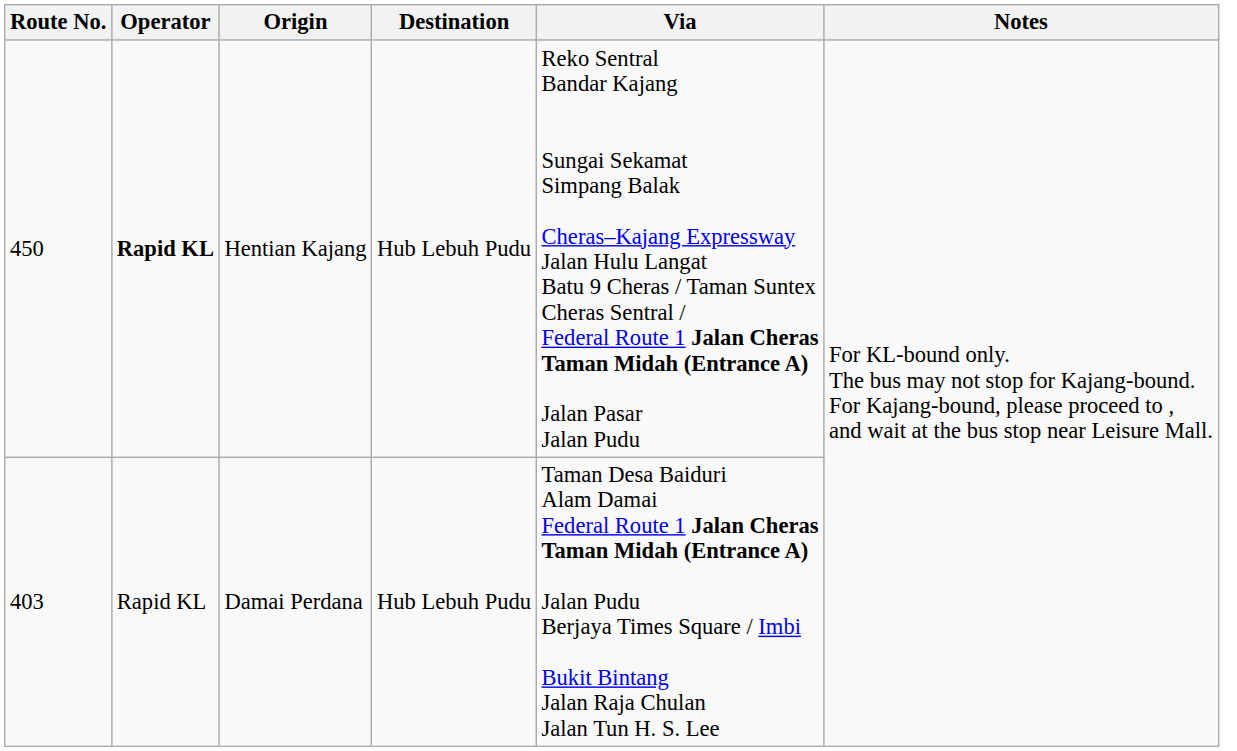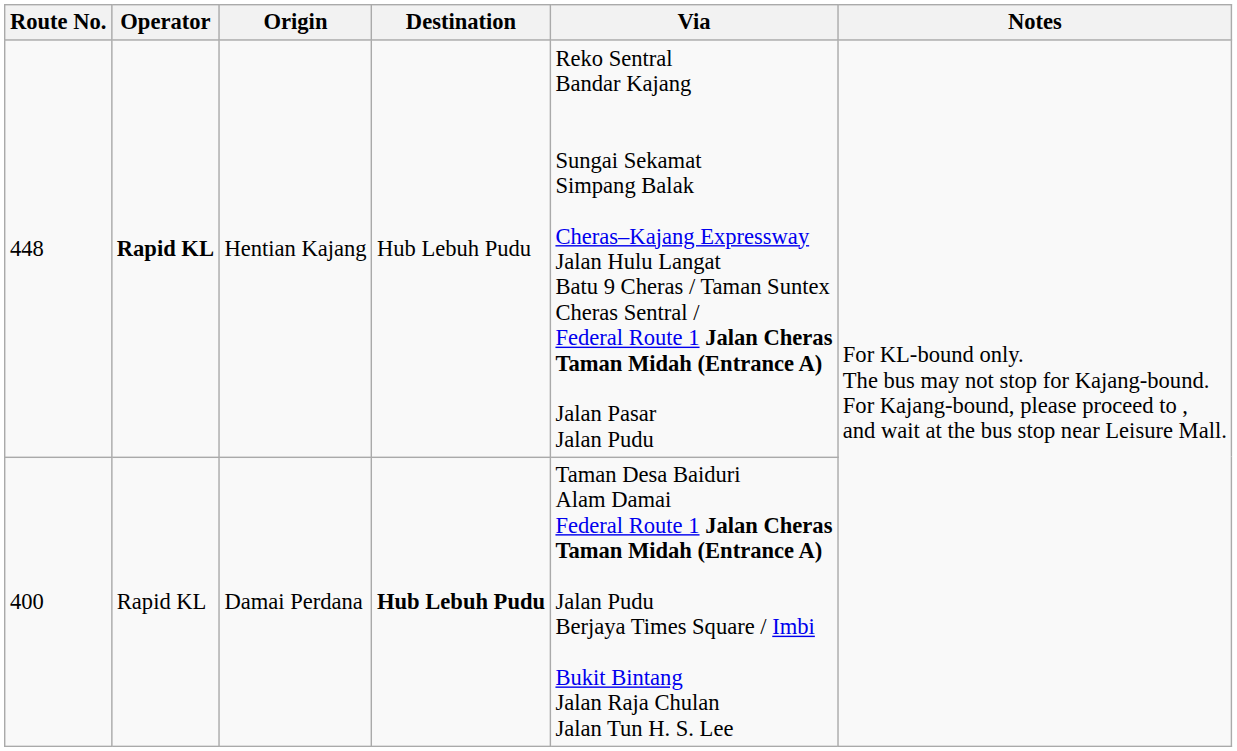(27, 248) 450 -> (27, 248) 448
(27, 601) 403 -> (27, 601) 400
(454, 601) normal -> (461, 601) bold
